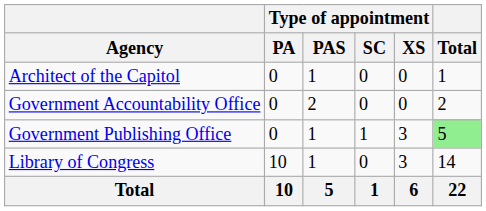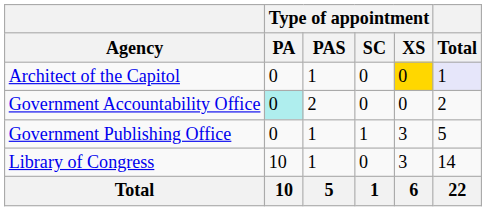(403, 76) no background -> (403, 76) gold background
(442, 76) no background -> (442, 76) lavender background
(273, 104) no background -> (273, 104) paleturquoise background
(442, 133) lightgreen background -> (442, 133) no background
